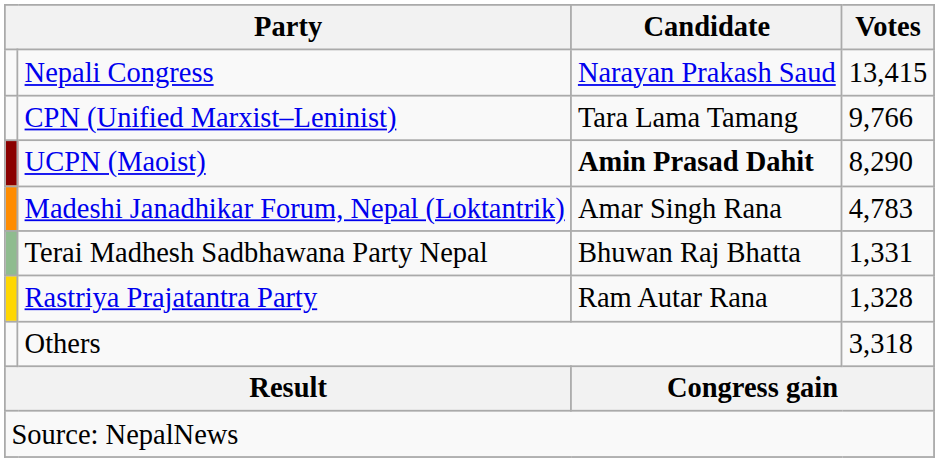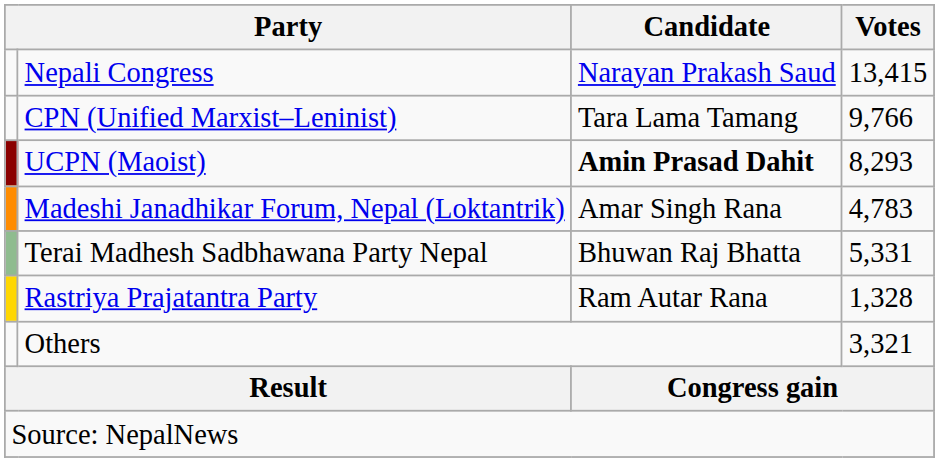(881, 162) 8,290 -> (881, 162) 8,293
(881, 252) 1,331 -> (881, 252) 5,331
(881, 343) 3,318 -> (881, 343) 3,321
